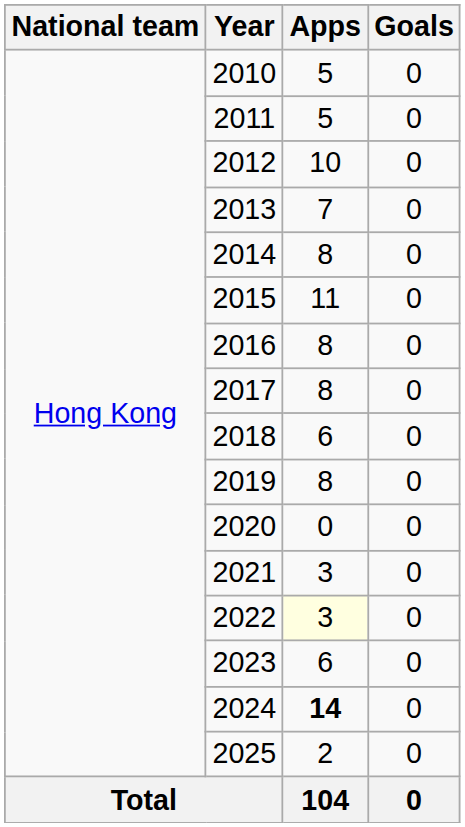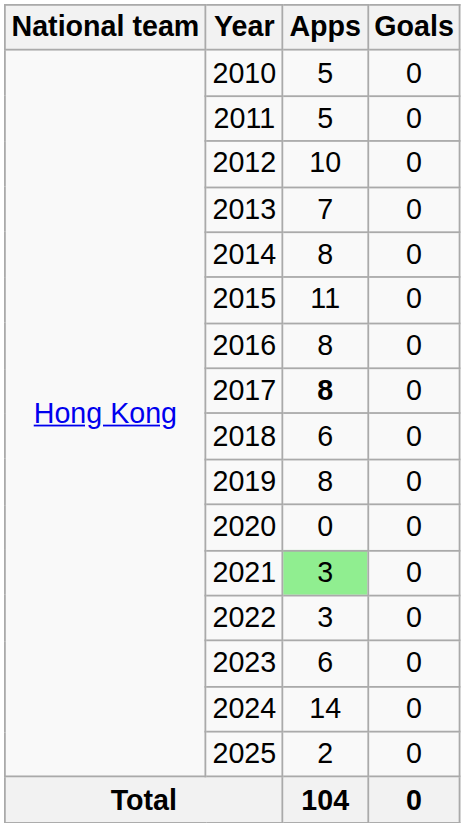(325, 390) normal -> (325, 390) bold
(325, 572) no background -> (325, 572) lightgreen background
(325, 617) lightyellow background -> (325, 617) no background
(325, 708) bold -> (325, 708) normal
